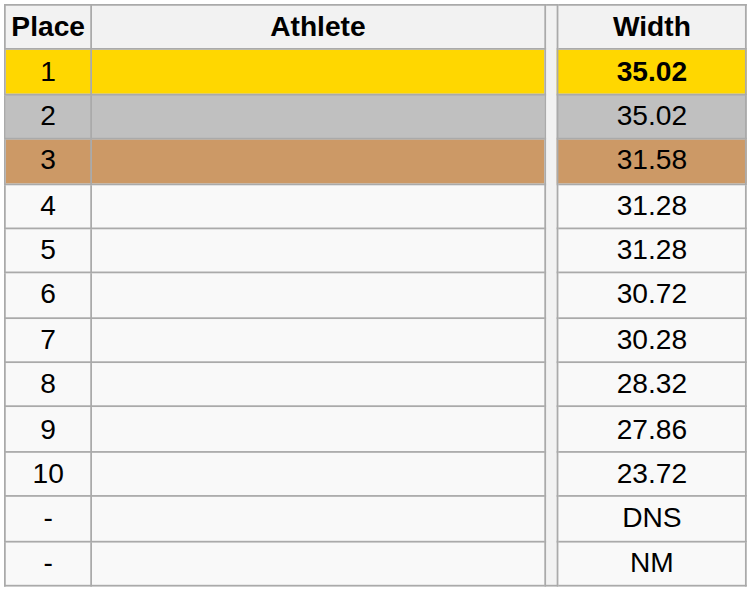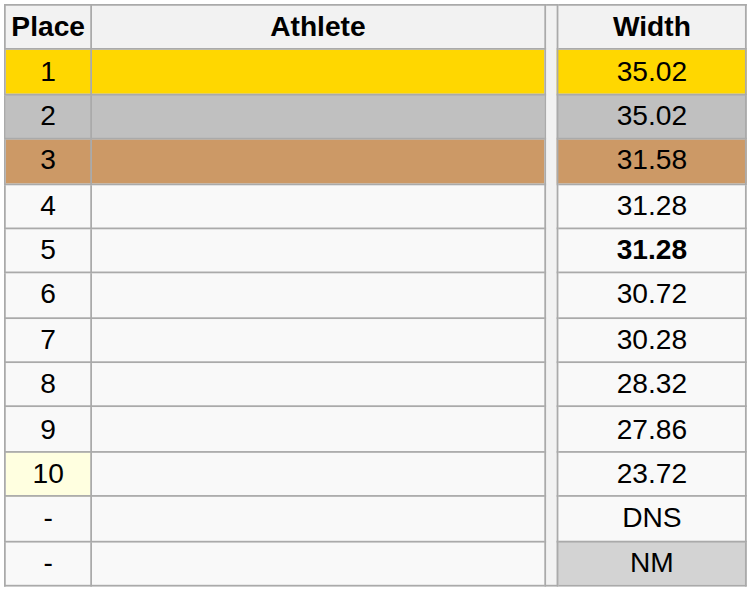(652, 71) bold -> (652, 71) normal
(652, 250) normal -> (652, 250) bold
(48, 473) no background -> (48, 473) lightyellow background
(652, 562) no background -> (652, 562) lightgrey background
